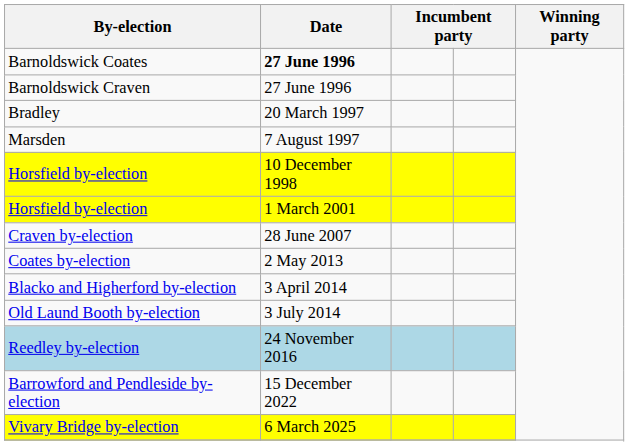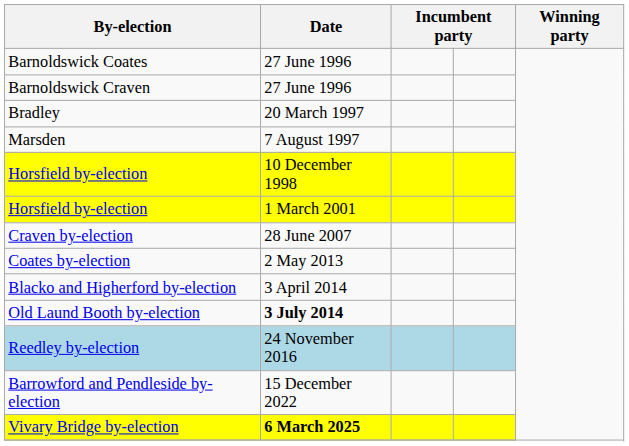(310, 61) bold -> (308, 61) normal
(302, 312) normal -> (304, 312) bold
(310, 427) normal -> (312, 427) bold
